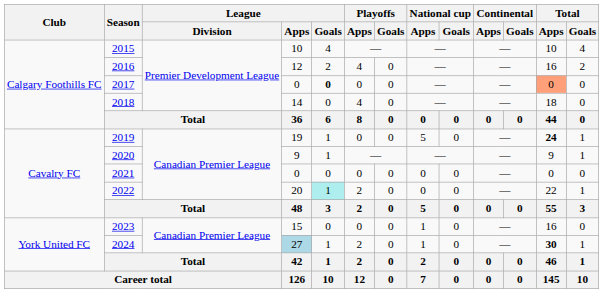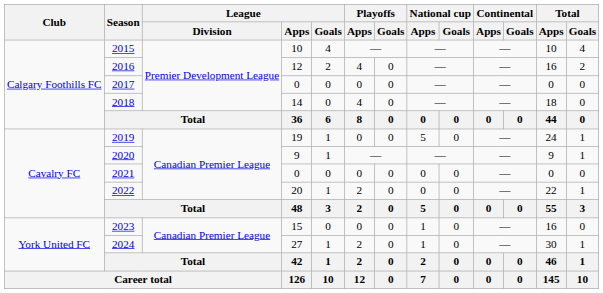(328, 84) bold -> (328, 84) normal
(551, 84) lightsalmon background -> (551, 84) no background
(551, 137) bold -> (551, 137) normal
(328, 191) paleturquoise background -> (328, 191) no background
(297, 244) lightblue background -> (297, 244) no background
(551, 244) bold -> (551, 244) normal
